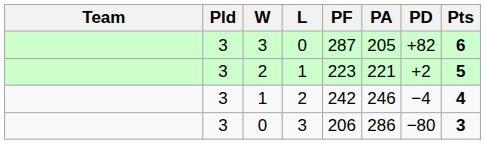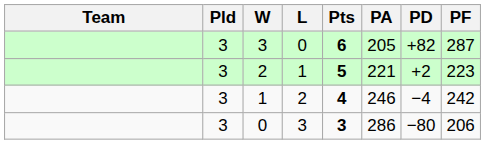columns swapped: (342, 17) <-> (461, 17)
